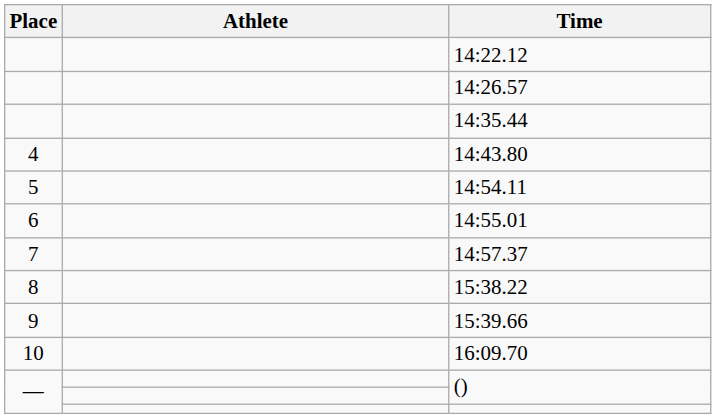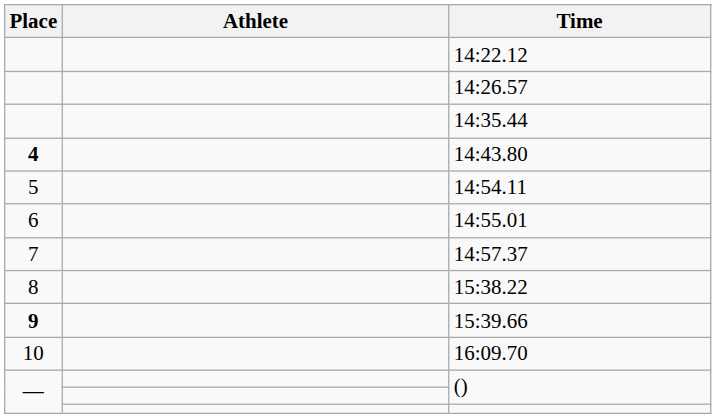(33, 154) normal -> (33, 154) bold
(33, 320) normal -> (33, 320) bold
